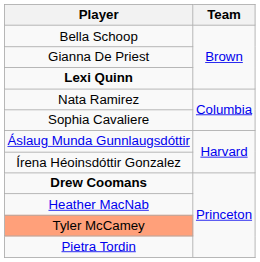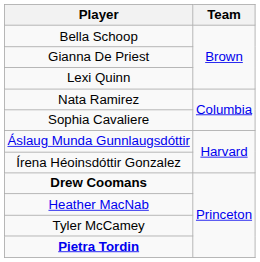(99, 78) bold -> (99, 78) normal
(99, 225) lightsalmon background -> (99, 225) no background
(99, 246) normal -> (99, 246) bold
